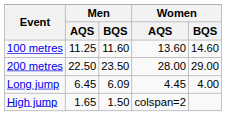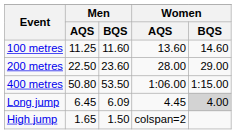(115, 66) 23.50 -> (115, 66) 23.60
+ row: (35, 84)
(208, 84) no background -> (218, 102) lightgrey background
